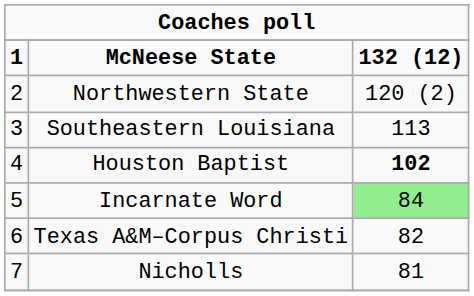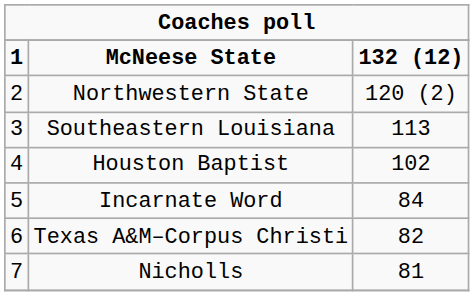(411, 165) bold -> (411, 165) normal
(411, 201) lightgreen background -> (411, 201) no background
